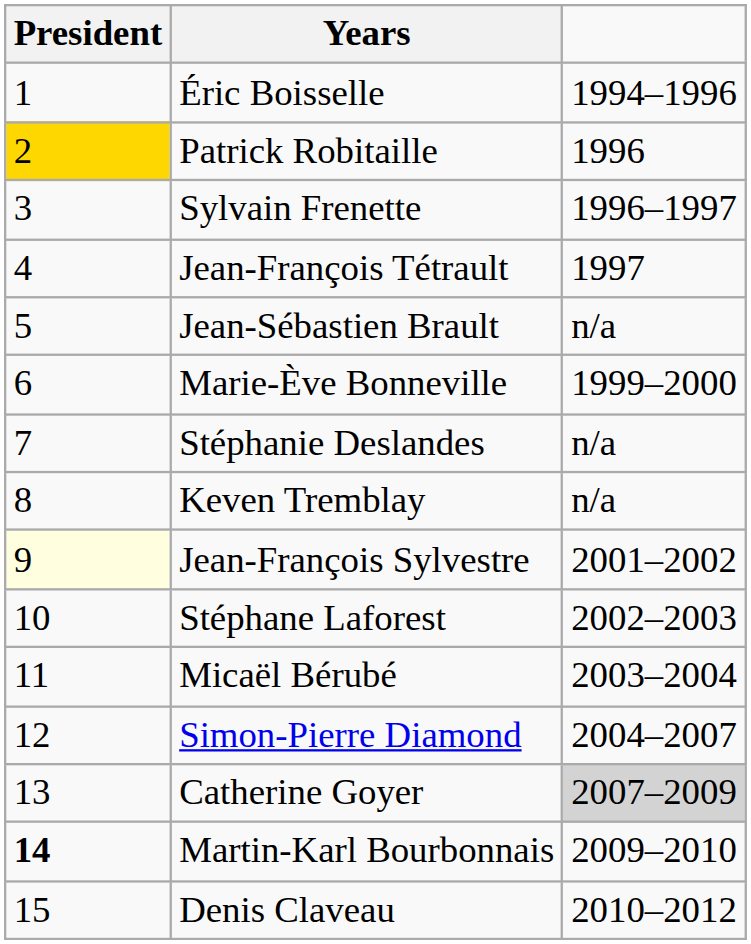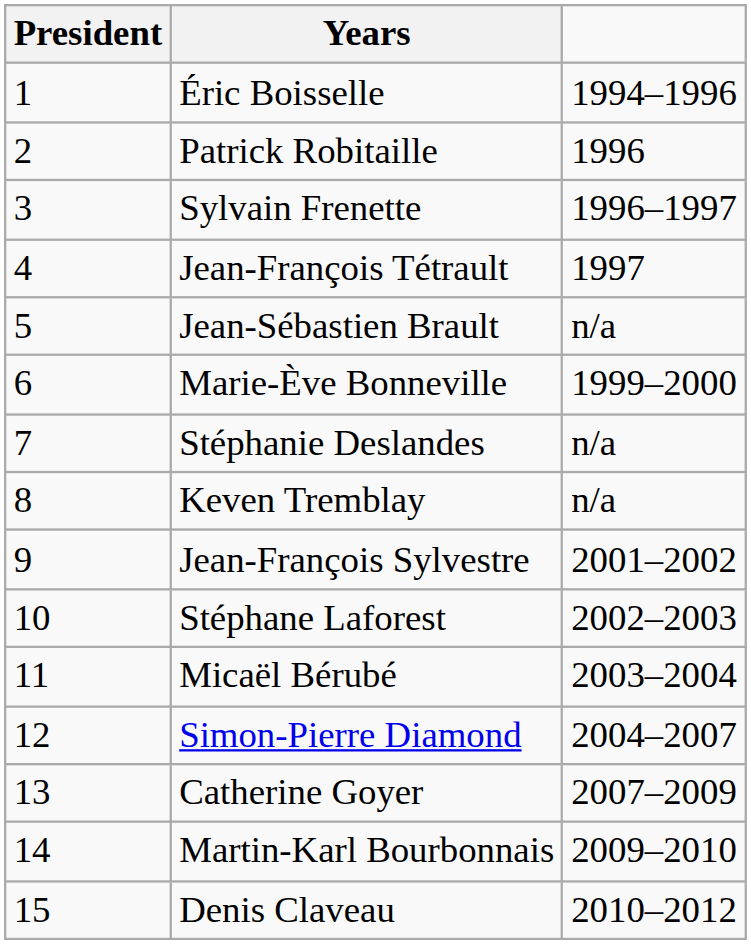(23, 150) gold background -> (23, 150) no background
(23, 558) lightyellow background -> (23, 558) no background
(654, 792) lightgrey background -> (654, 792) no background
(32, 850) bold -> (32, 850) normal
